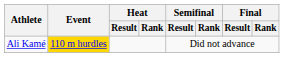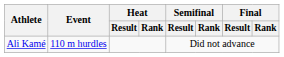(78, 44) gold background -> (78, 44) no background
